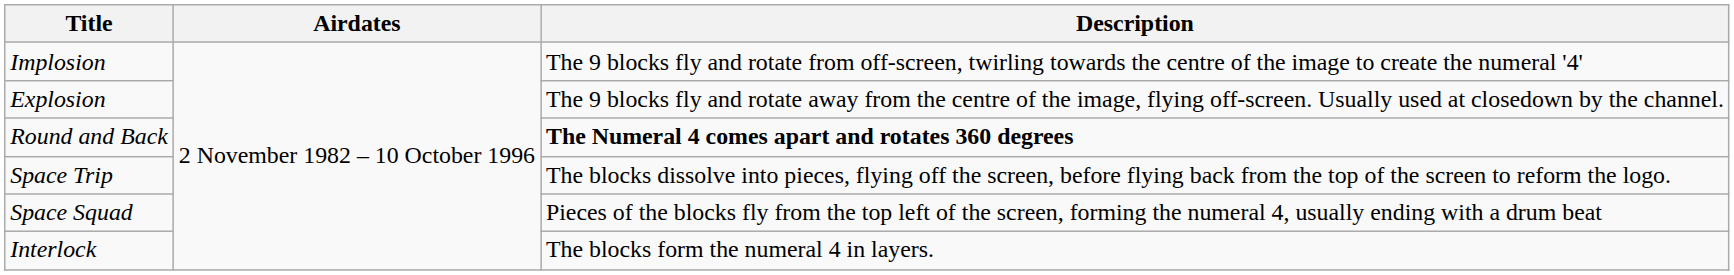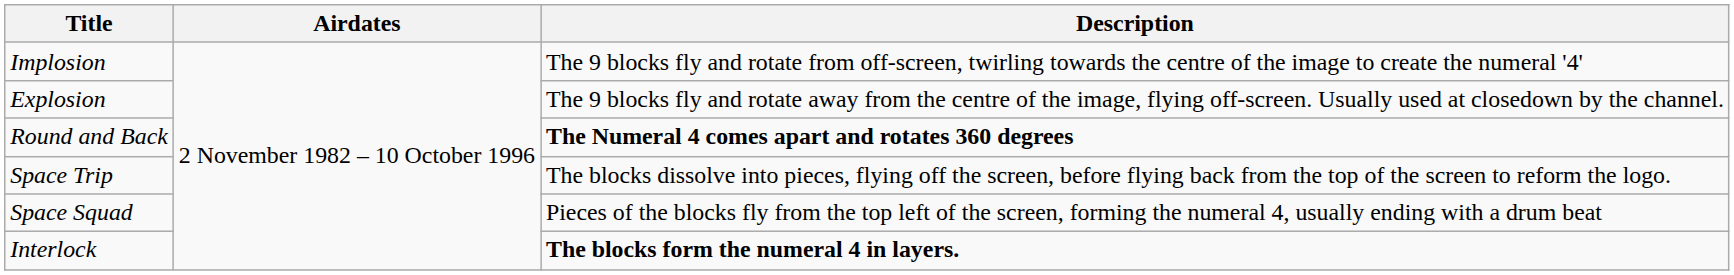(740, 250) normal -> (753, 250) bold
